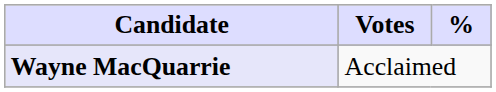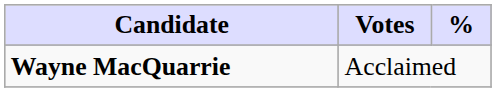(121, 65) lavender background -> (121, 65) no background
